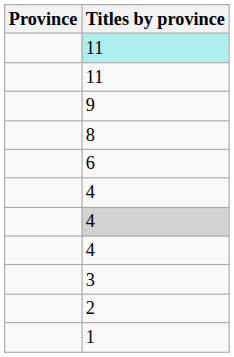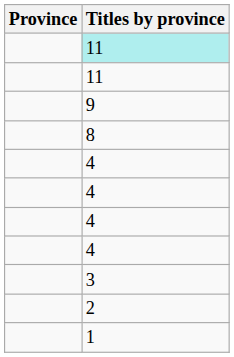(90, 163) 6 -> (90, 163) 4
(90, 221) lightgrey background -> (90, 221) no background
